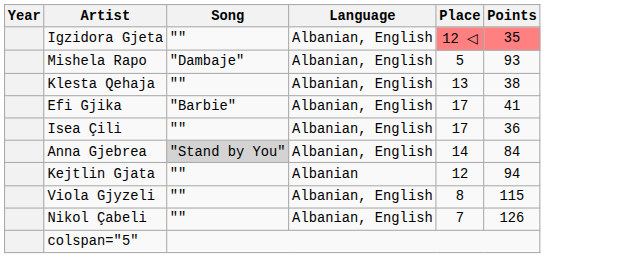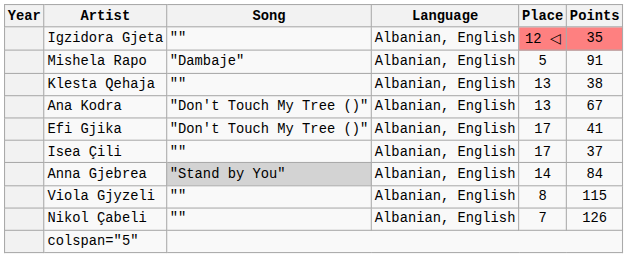(512, 62) 93 -> (595, 62) 91
+ row: (85, 107)
(203, 107) "Barbie" -> (269, 129) "Don't Touch My Tree ()"
(512, 129) 36 -> (595, 152) 37
- row: (101, 174)
